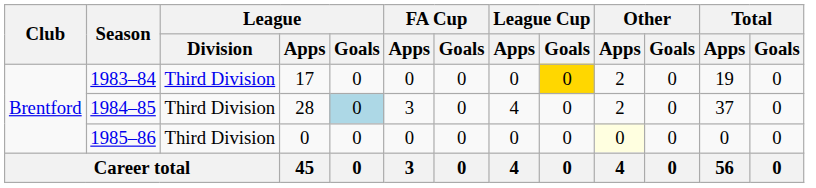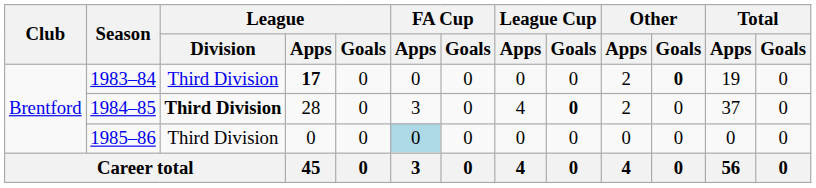(305, 78) normal -> (311, 78) bold
(567, 78) gold background -> (573, 78) no background
(672, 78) normal -> (678, 78) bold
(220, 108) normal -> (223, 108) bold
(357, 108) lightblue background -> (363, 108) no background
(567, 108) normal -> (573, 108) bold
(409, 138) no background -> (416, 138) lightblue background
(620, 138) lightyellow background -> (626, 138) no background
